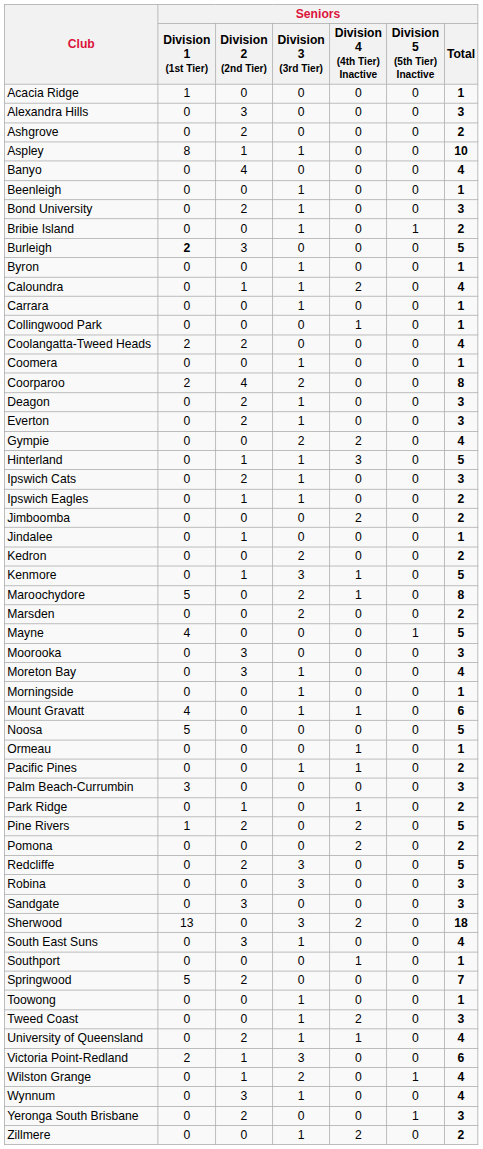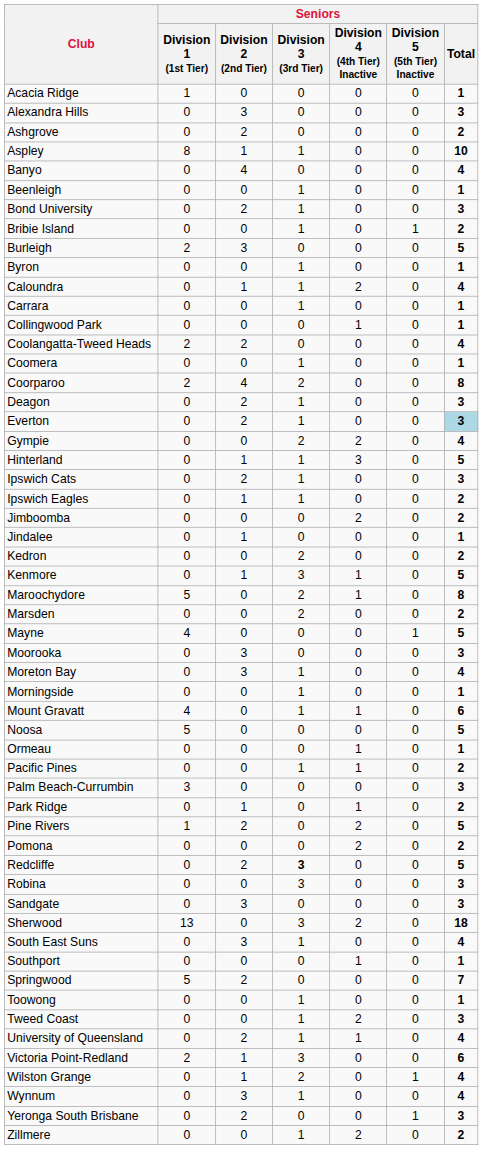(187, 248) bold -> (187, 248) normal
(461, 421) no background -> (461, 421) lightblue background
(301, 865) normal -> (301, 865) bold
